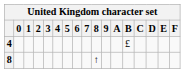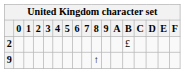(9, 44) 4 -> (9, 44) 2
(9, 60) 8 -> (9, 60) 9
